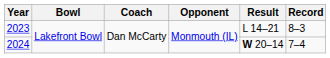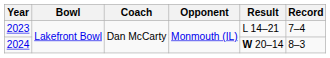(297, 28) 8–3 -> (297, 28) 7–4
(297, 45) 7–4 -> (297, 45) 8–3
